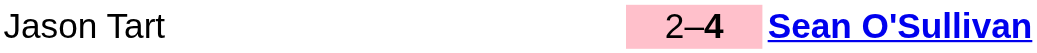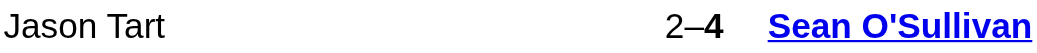(694, 26) pink background -> (694, 26) no background
